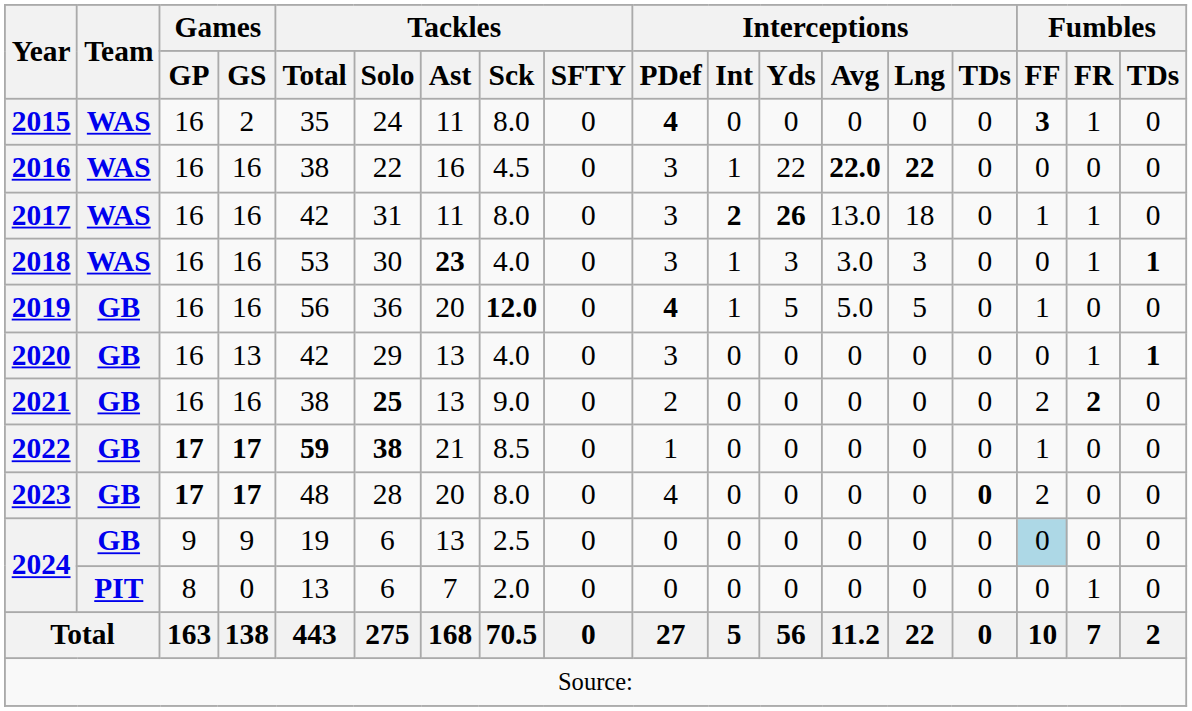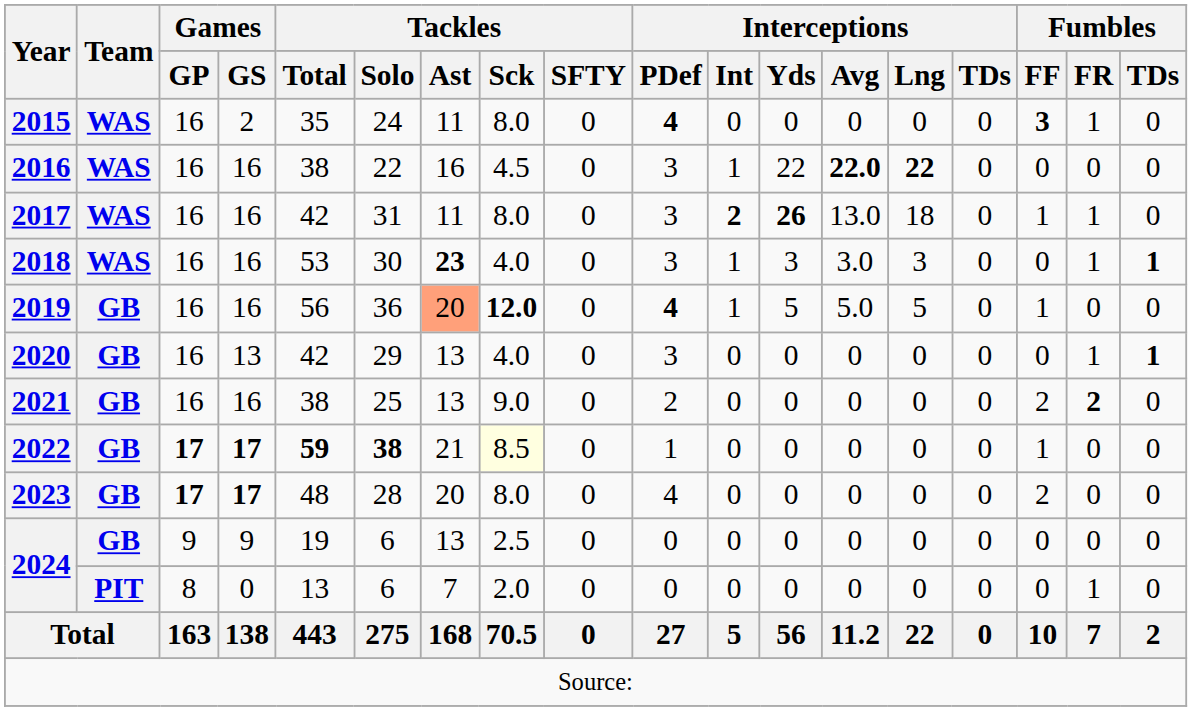(450, 307) no background -> (450, 307) lightsalmon background
(387, 401) bold -> (387, 401) normal
(511, 448) no background -> (511, 448) lightyellow background
(985, 494) bold -> (985, 494) normal
(1042, 541) lightblue background -> (1042, 541) no background
